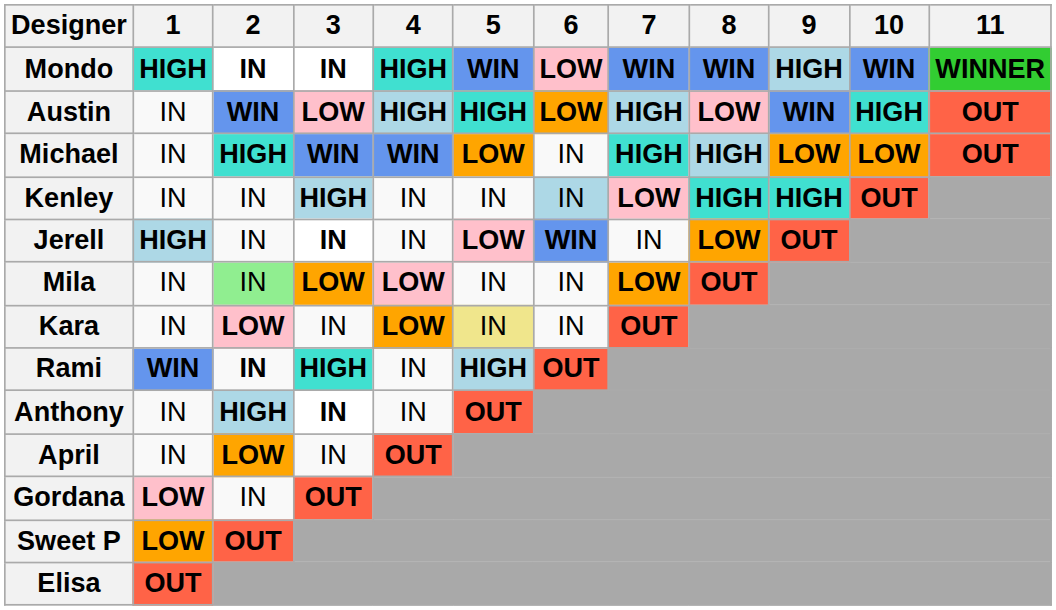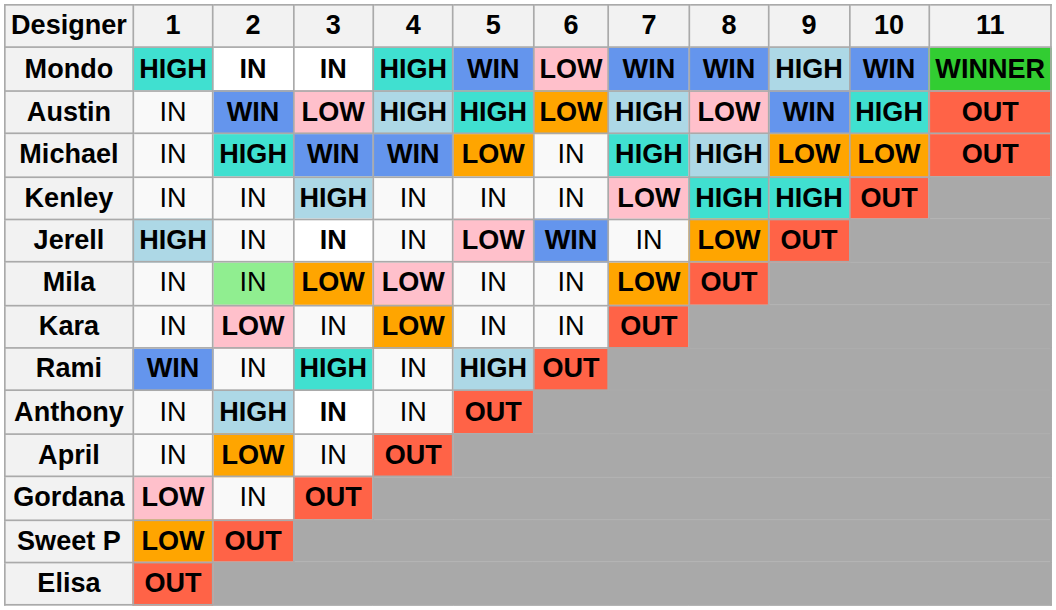(571, 197) lightblue background -> (571, 197) no background
(493, 326) khaki background -> (493, 326) no background
(253, 369) bold -> (253, 369) normal
